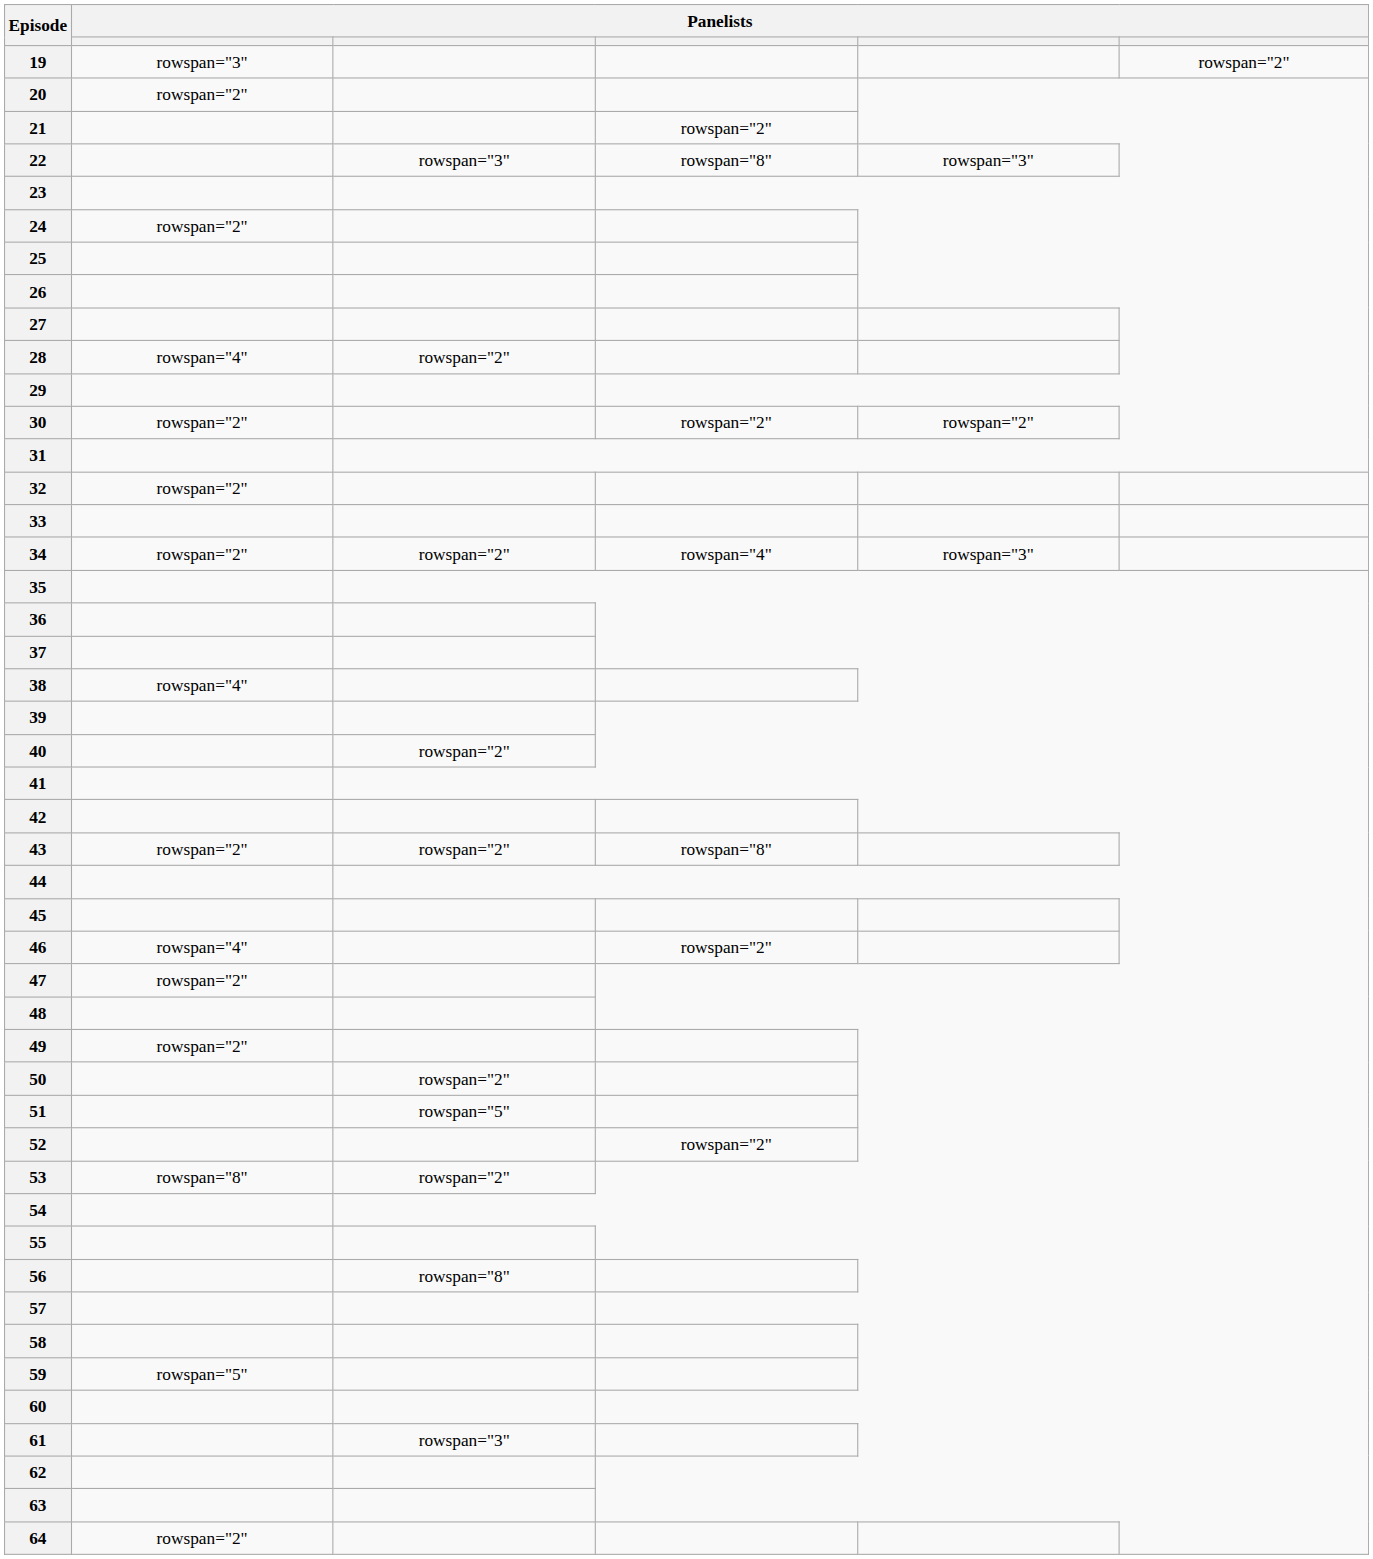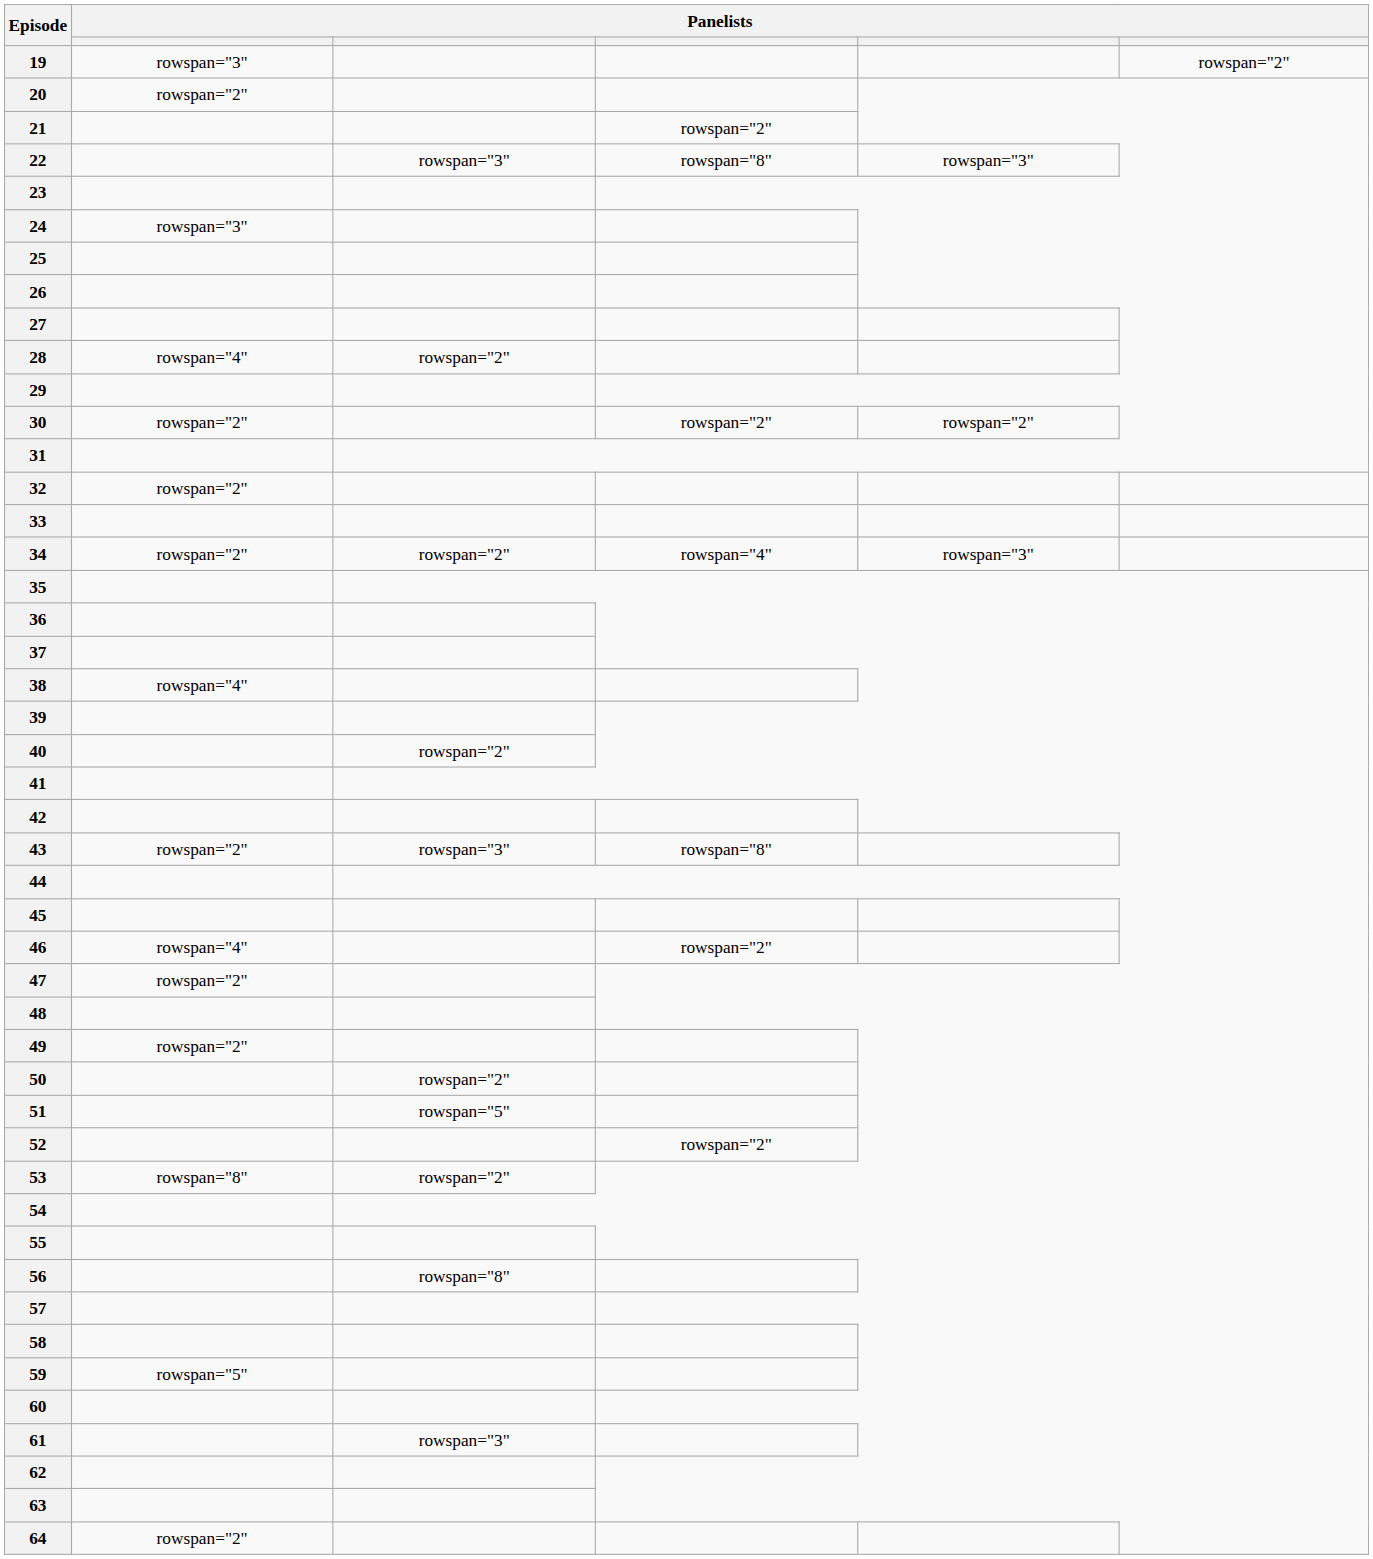(202, 226) rowspan="2" -> (202, 226) rowspan="3"
(464, 849) rowspan="2" -> (464, 849) rowspan="3"
